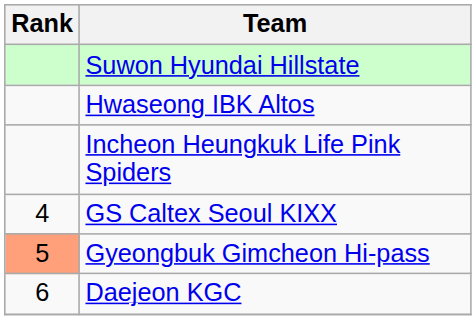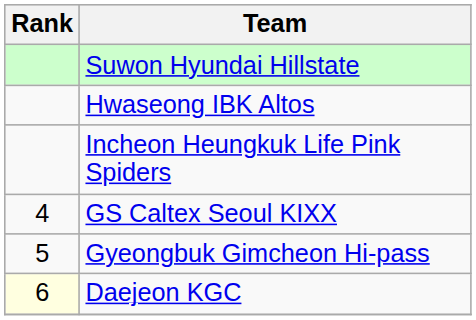(42, 253) lightsalmon background -> (42, 253) no background
(42, 293) no background -> (42, 293) lightyellow background
